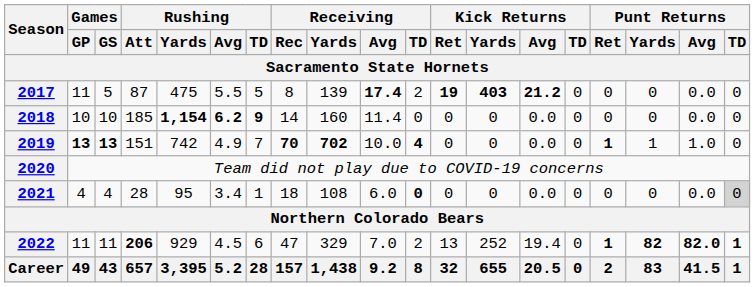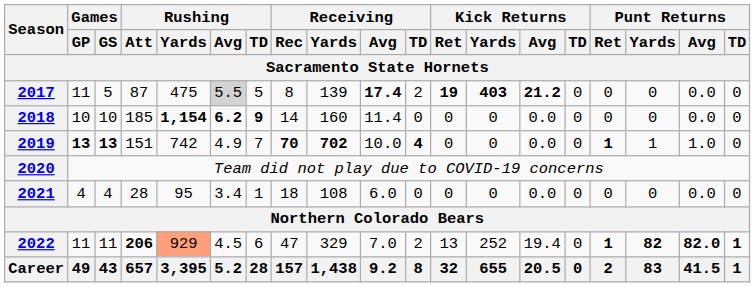(228, 93) no background -> (228, 93) lightgrey background
(418, 194) bold -> (418, 194) normal
(737, 194) lightgrey background -> (737, 194) no background
(184, 244) no background -> (184, 244) lightsalmon background
